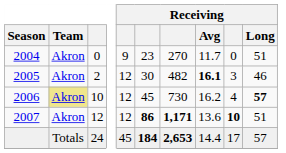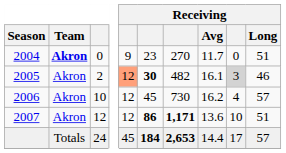(68, 55) normal -> (69, 55) bold
(125, 76) no background -> (128, 76) lightsalmon background
(147, 76) normal -> (150, 76) bold
(210, 76) bold -> (212, 76) normal
(233, 76) no background -> (236, 76) lightgrey background
(68, 96) khaki background -> (69, 96) no background
(260, 96) bold -> (263, 96) normal
(233, 117) bold -> (236, 117) normal
